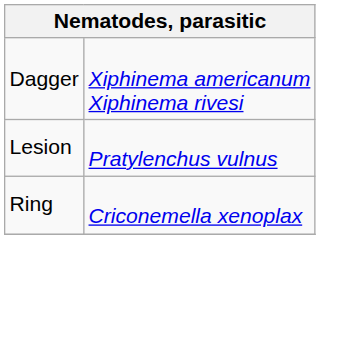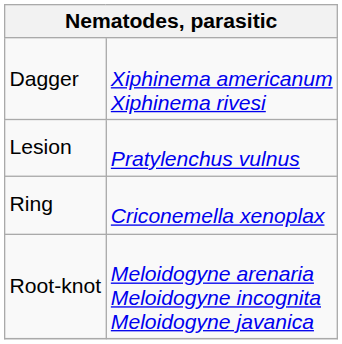+ row: (55, 285)
